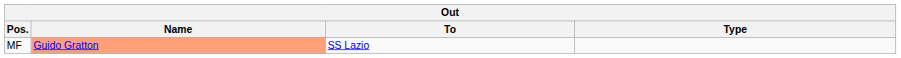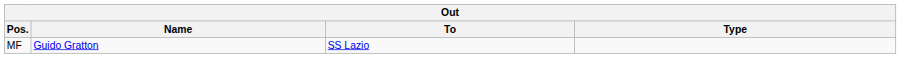(66, 46) lightsalmon background -> (66, 46) no background
